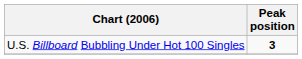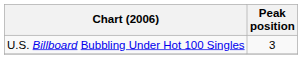(272, 44) bold -> (272, 44) normal
